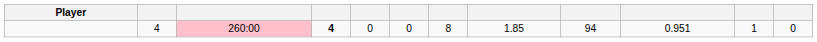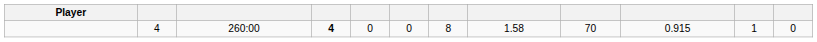(244, 28) pink background -> (244, 28) no background
(514, 28) 1.85 -> (514, 28) 1.58
(590, 28) 94 -> (590, 28) 70
(678, 28) 0.951 -> (678, 28) 0.915
